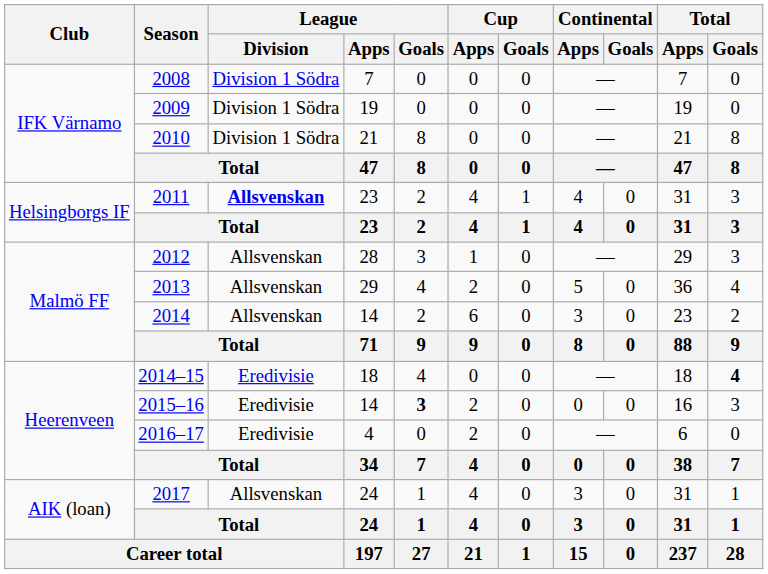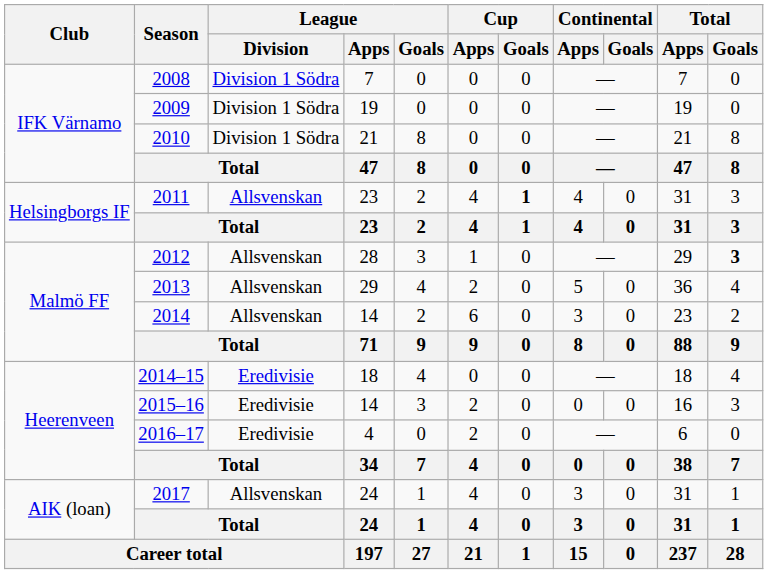(276, 197) bold -> (276, 197) normal
(526, 197) normal -> (526, 197) bold
(735, 256) normal -> (735, 256) bold
(735, 375) bold -> (735, 375) normal
(421, 405) bold -> (421, 405) normal
